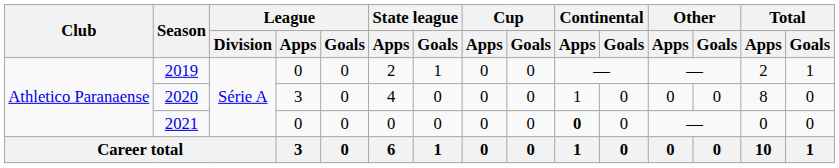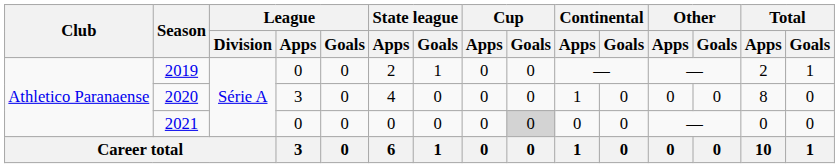(531, 123) no background -> (531, 123) lightgrey background
(577, 123) bold -> (577, 123) normal
